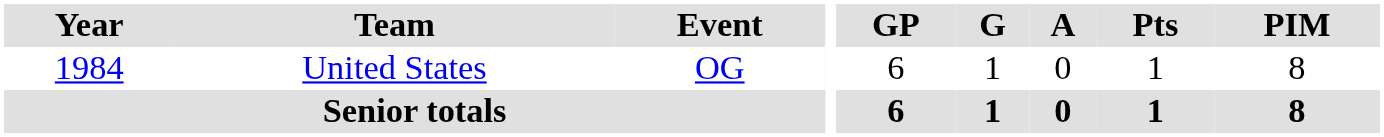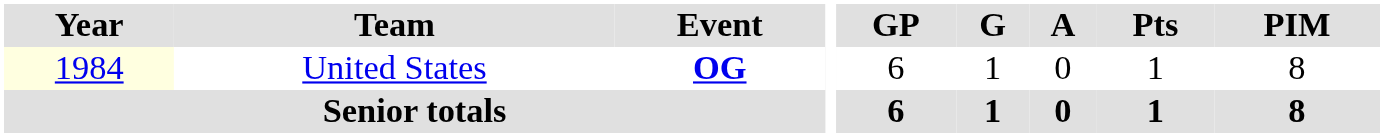(89, 67) no background -> (89, 67) lightyellow background
(720, 67) normal -> (720, 67) bold
